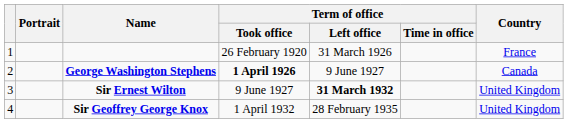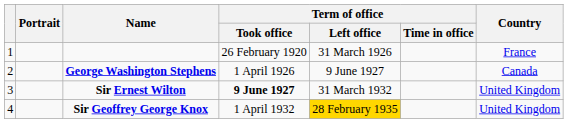(264, 71) bold -> (264, 71) normal
(264, 90) normal -> (264, 90) bold
(355, 90) bold -> (355, 90) normal
(355, 109) no background -> (355, 109) gold background
